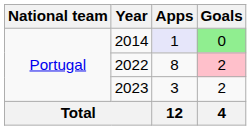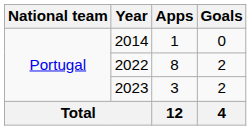(174, 40) lavender background -> (174, 40) no background
(222, 40) lightgreen background -> (222, 40) no background
(222, 64) pink background -> (222, 64) no background
